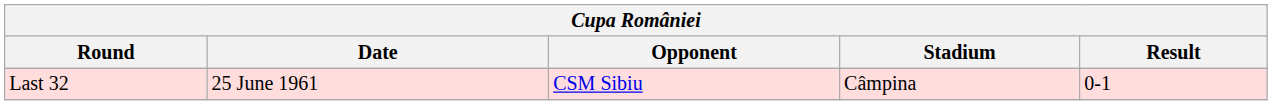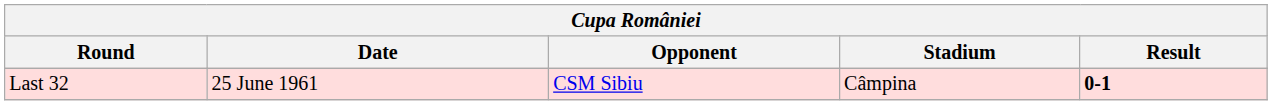(1098, 83) normal -> (1098, 83) bold
